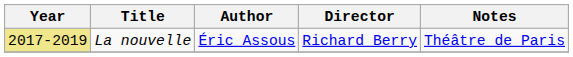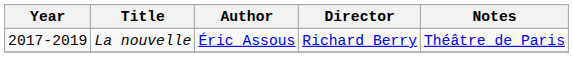(48, 40) khaki background -> (48, 40) no background
